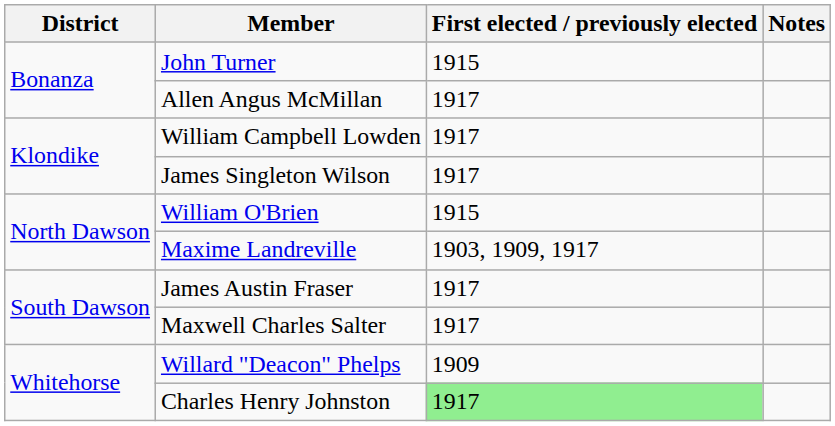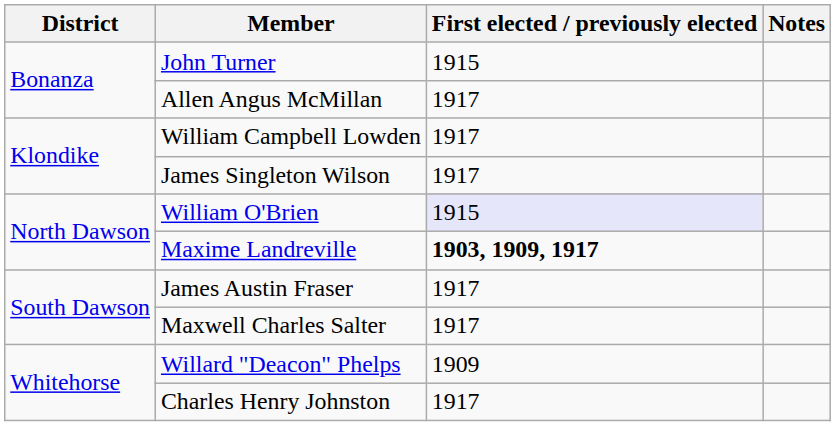(456, 212) no background -> (456, 212) lavender background
(515, 250) normal -> (515, 250) bold
(456, 401) lightgreen background -> (456, 401) no background
